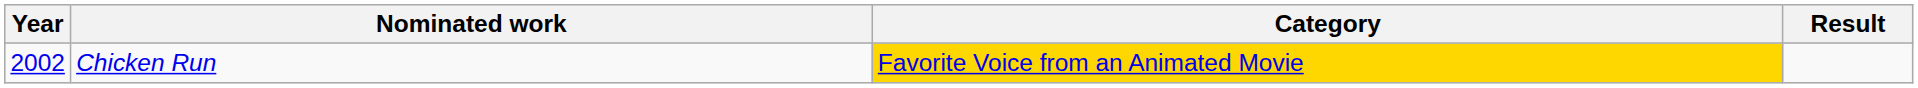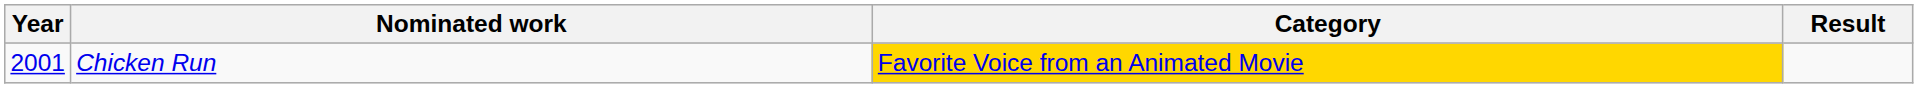(38, 62) 2002 -> (38, 62) 2001
